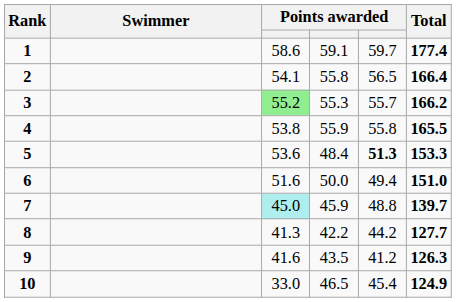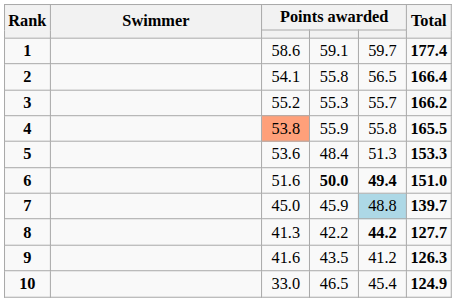(286, 102) lightgreen background -> (286, 102) no background
(286, 128) no background -> (286, 128) lightsalmon background
(382, 154) bold -> (382, 154) normal
(334, 180) normal -> (334, 180) bold
(382, 180) normal -> (382, 180) bold
(286, 206) paleturquoise background -> (286, 206) no background
(382, 206) no background -> (382, 206) lightblue background
(382, 232) normal -> (382, 232) bold
